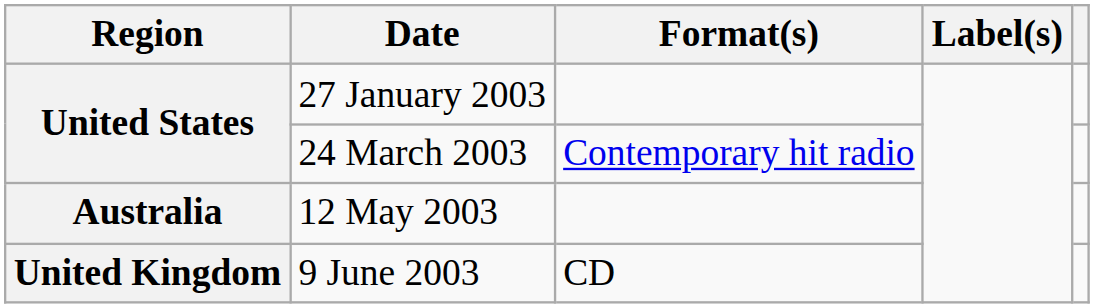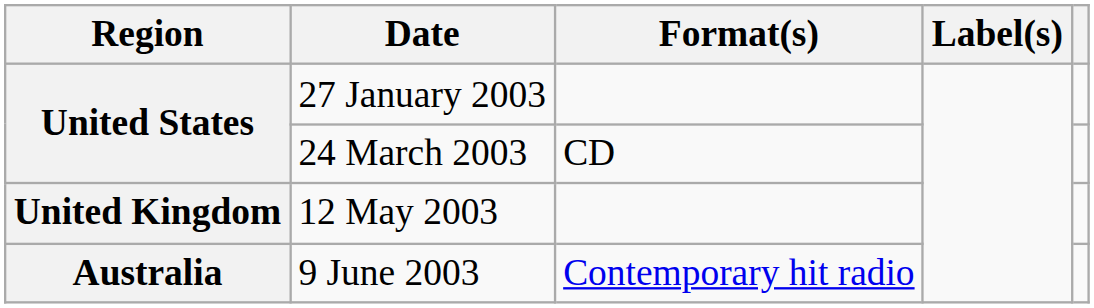(739, 152) Contemporary hit radio -> (589, 152) CD
(147, 212) Australia -> (147, 212) United Kingdom
(147, 271) United Kingdom -> (147, 271) Australia
(589, 271) CD -> (739, 271) Contemporary hit radio
